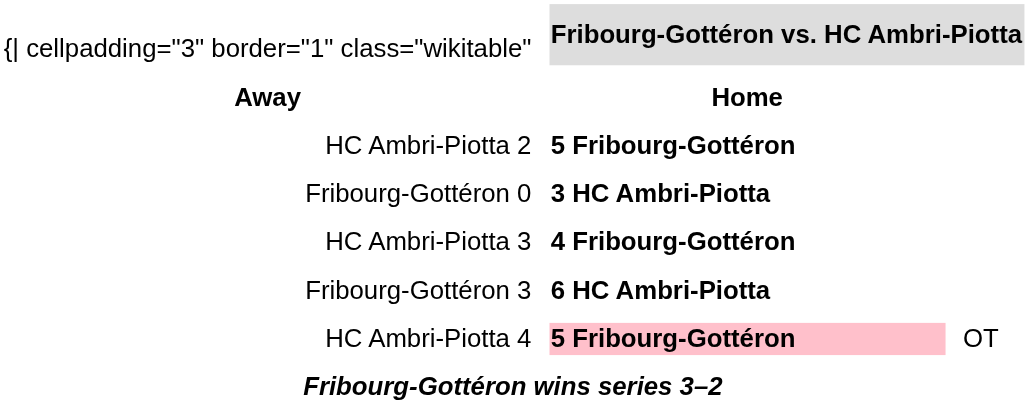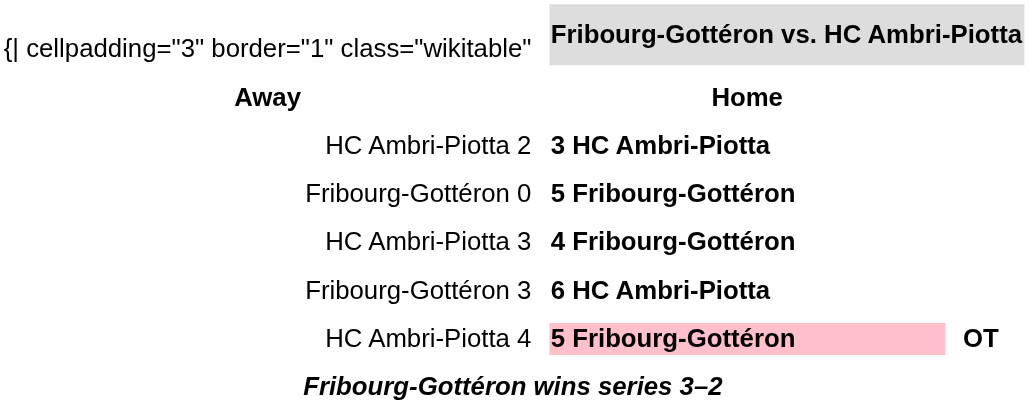(673, 145) 5 Fribourg-Gottéron -> (660, 145) 3 HC Ambri-Piotta
(660, 193) 3 HC Ambri-Piotta -> (673, 193) 5 Fribourg-Gottéron
(981, 338) normal -> (981, 338) bold
